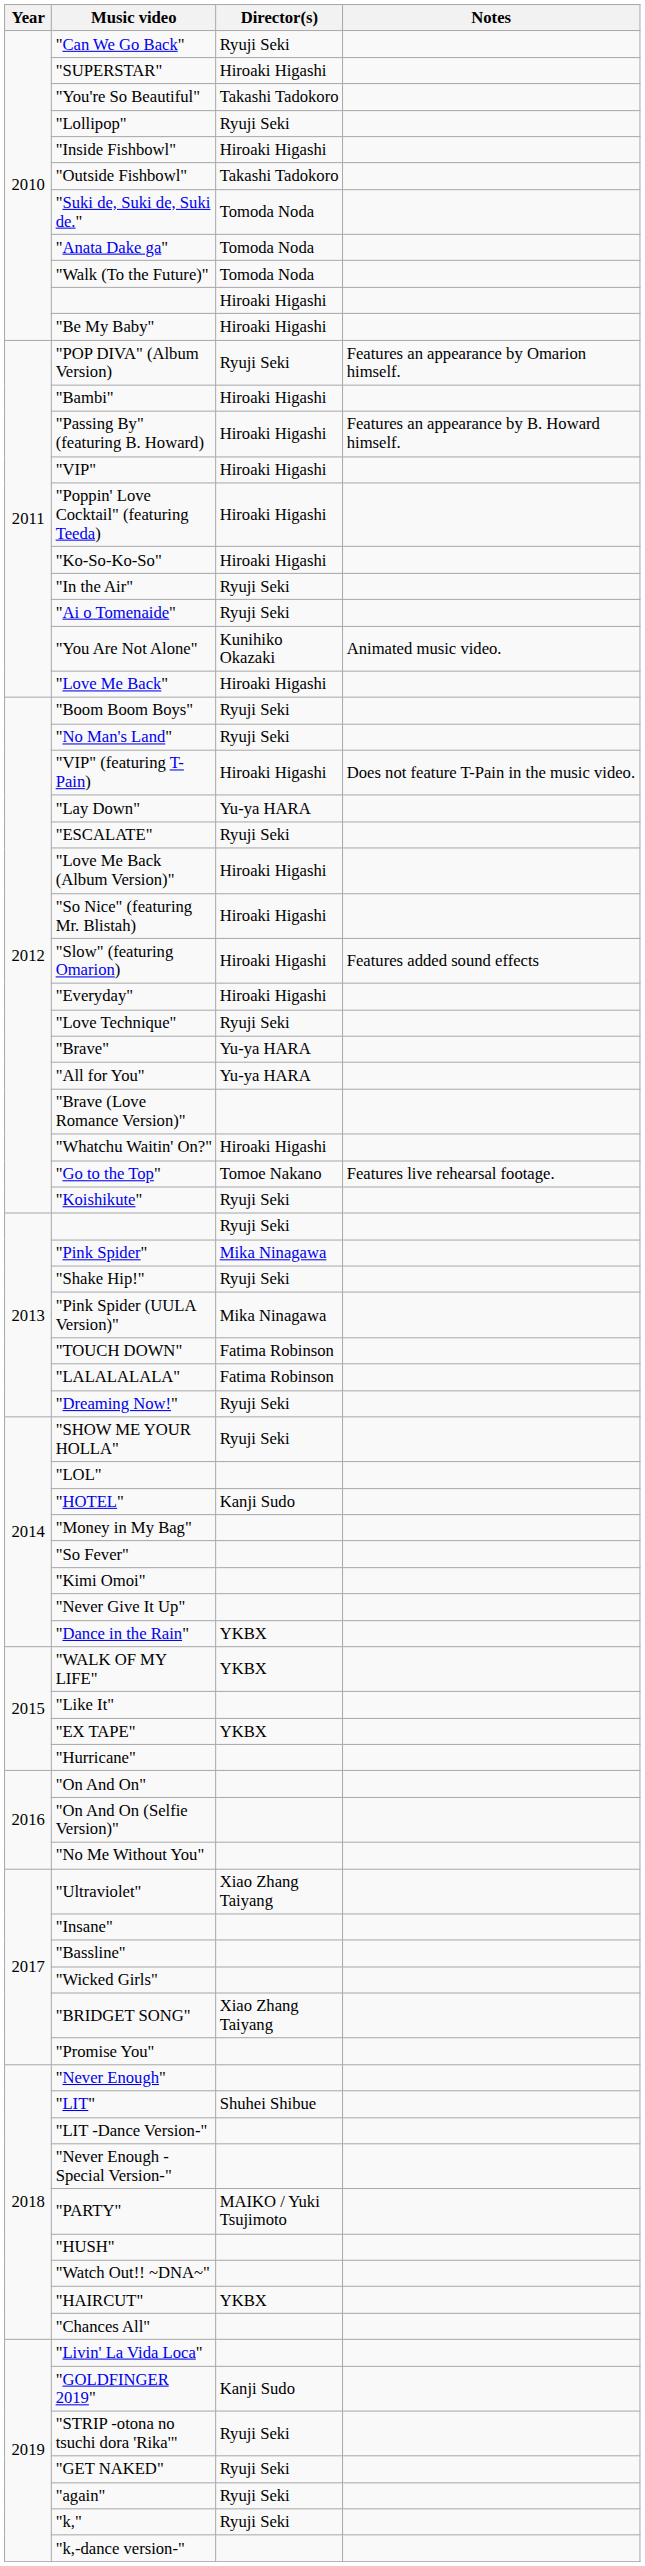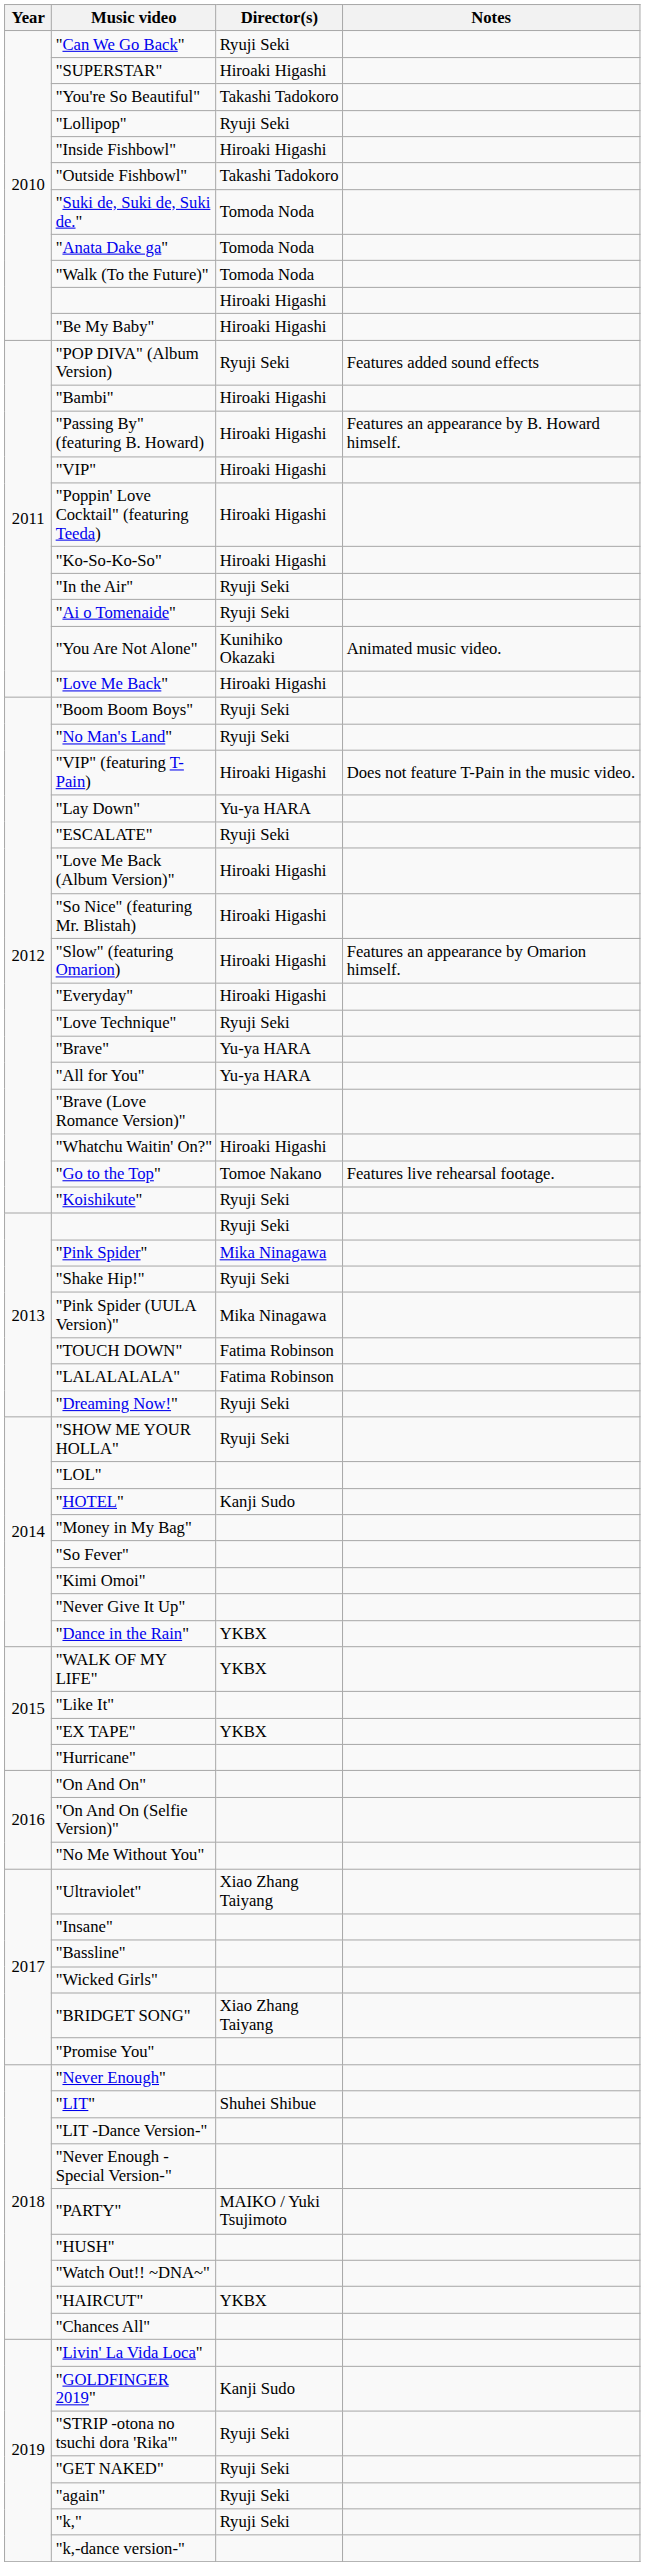(466, 362) Features an appearance by Omarion himself. -> (443, 362) Features added sound effects
(443, 960) Features added sound effects -> (466, 960) Features an appearance by Omarion himself.
